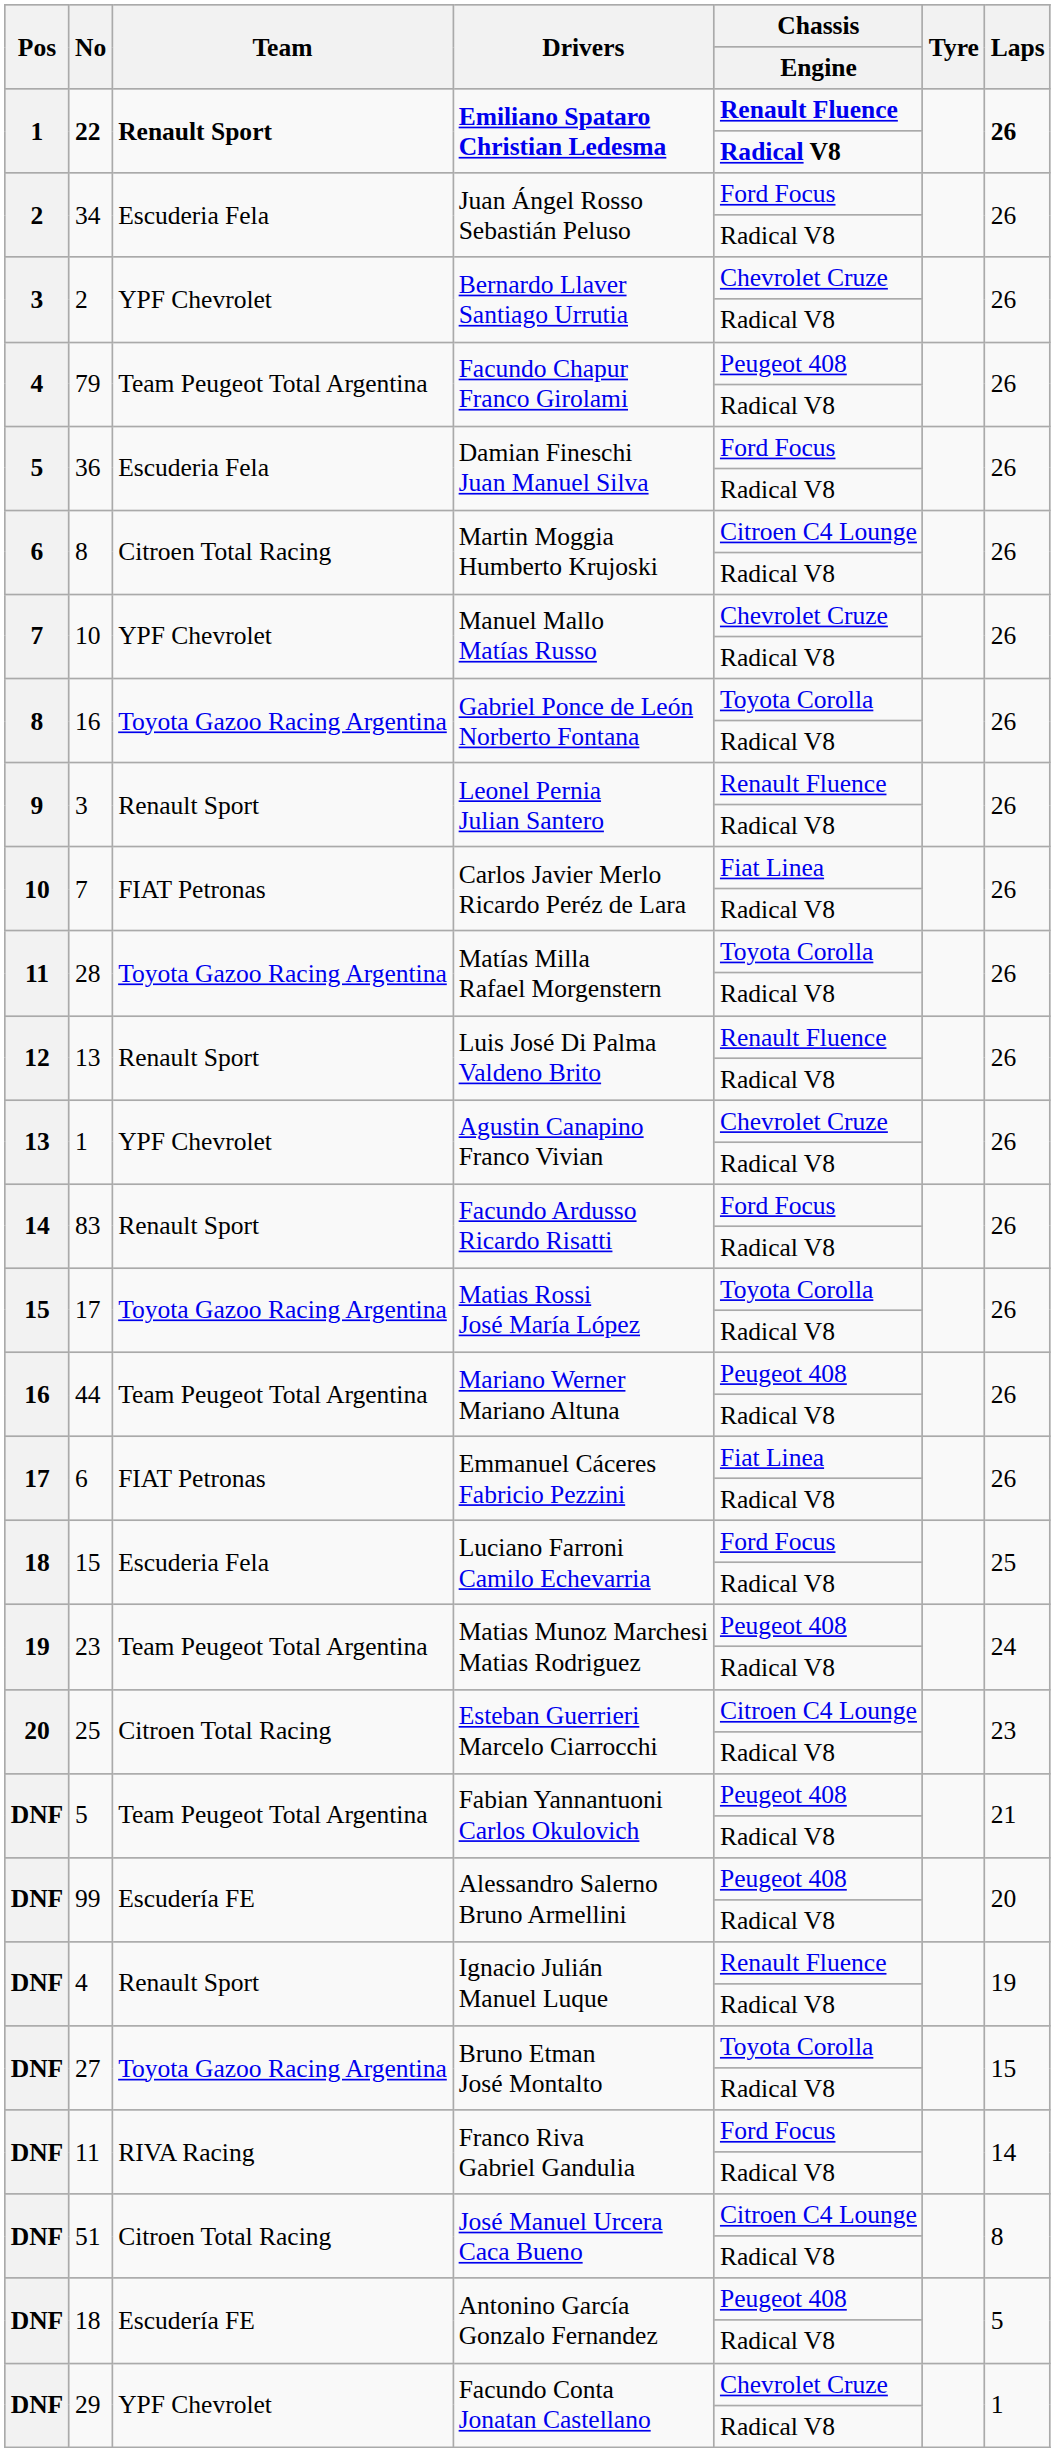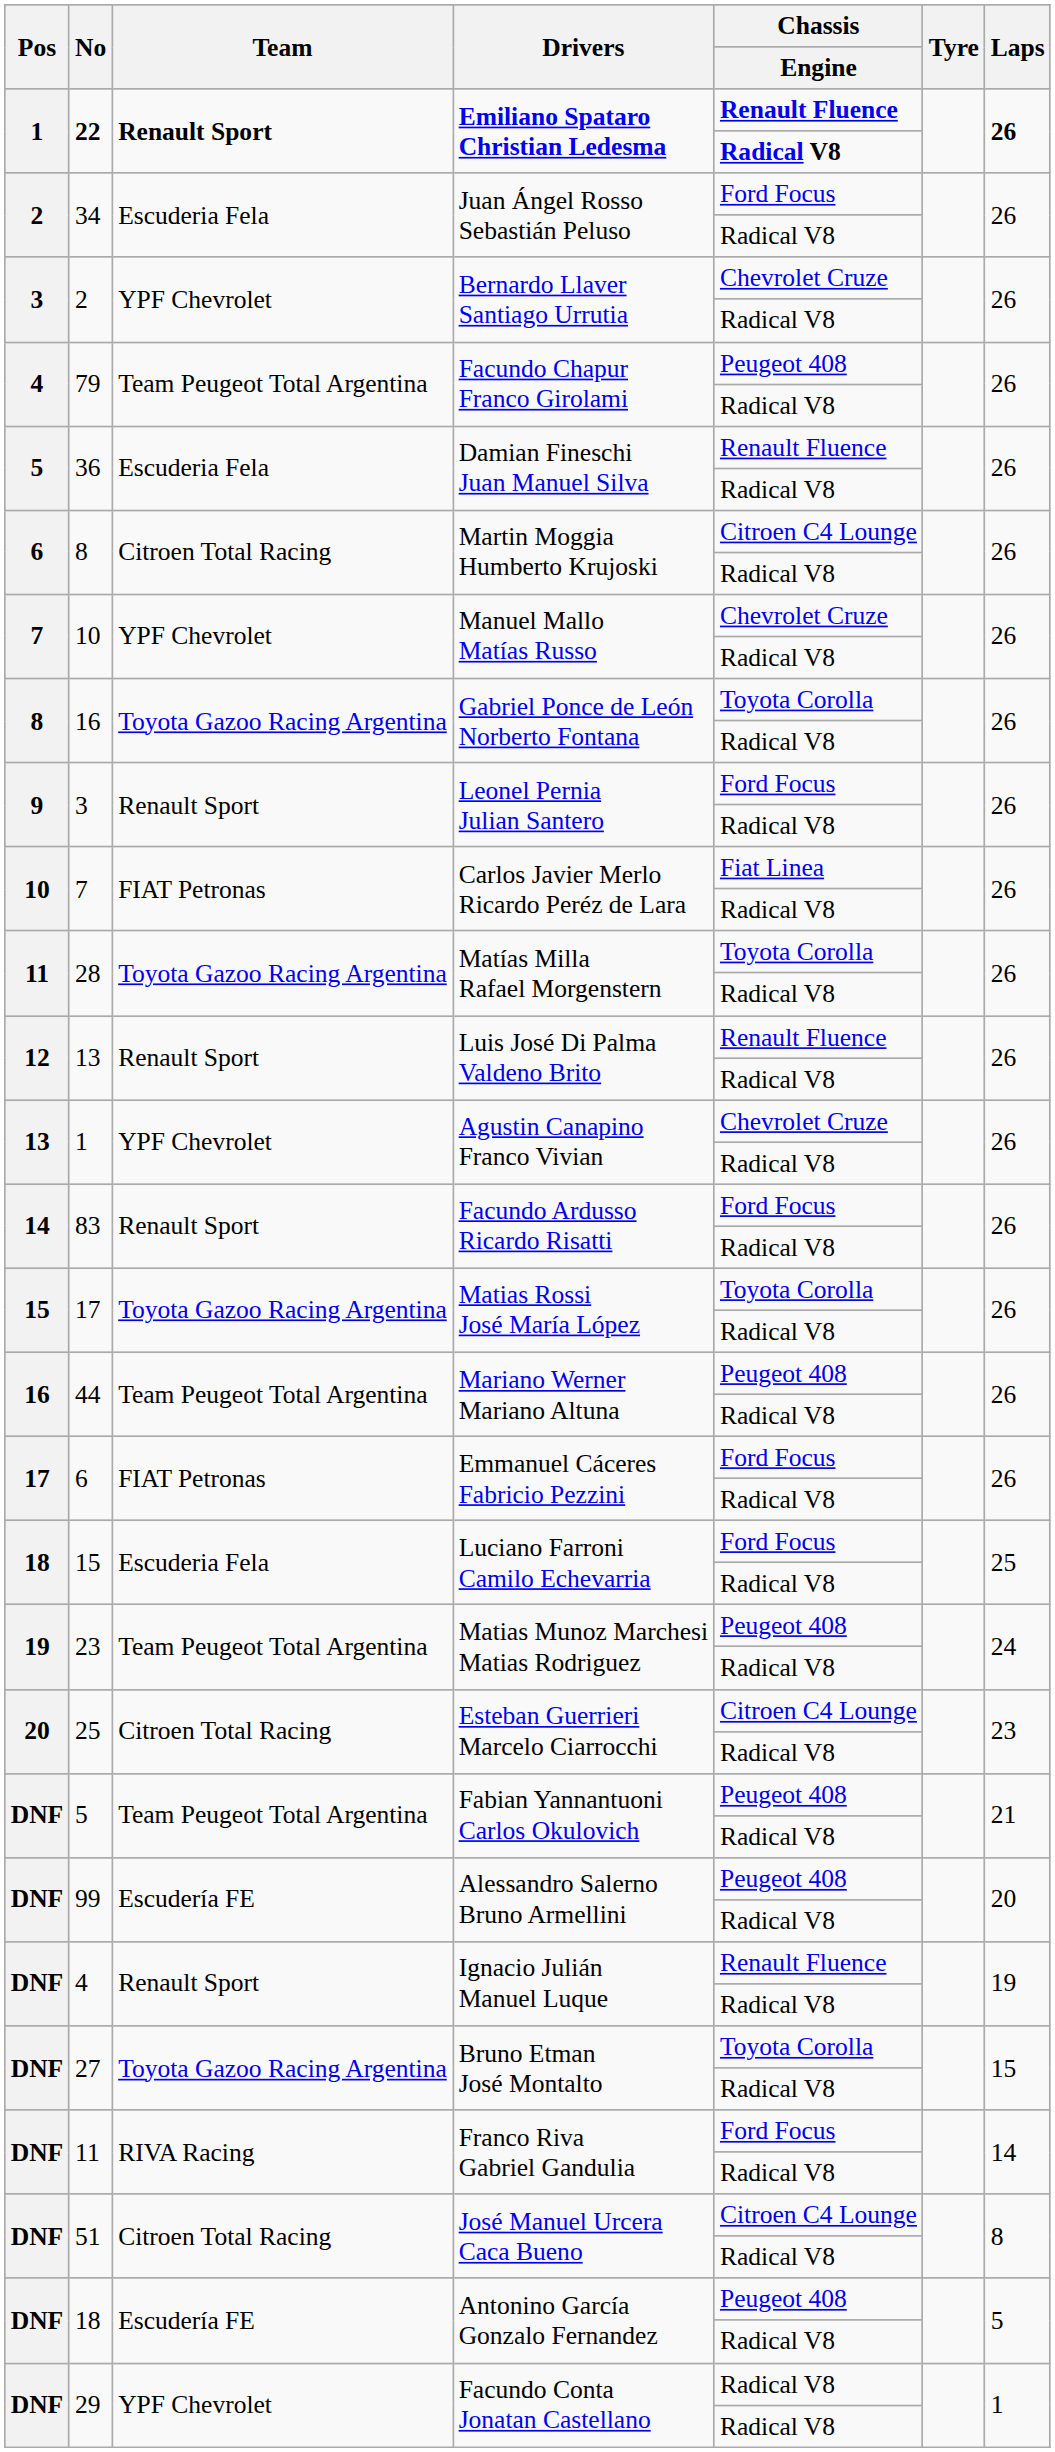(778, 446) Ford Focus -> (803, 446) Renault Fluence
(803, 783) Renault Fluence -> (778, 783) Ford Focus
(772, 1457) Fiat Linea -> (778, 1457) Ford Focus
(804, 2383) Chevrolet Cruze -> (777, 2383) Radical V8
